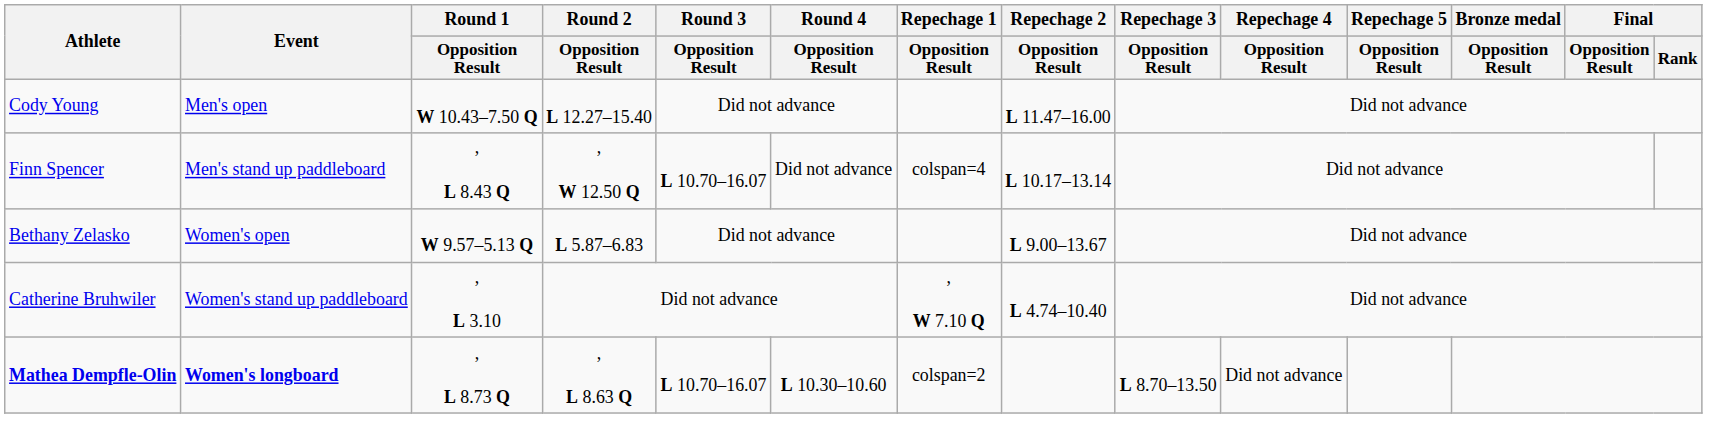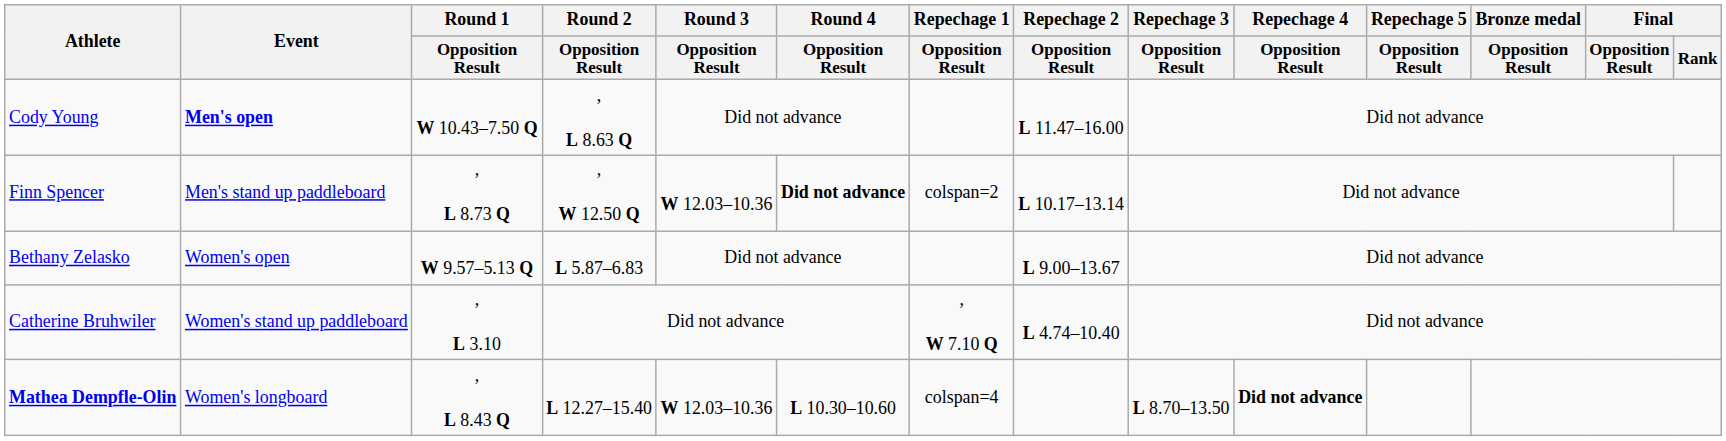(226, 106) normal -> (229, 117) bold
(599, 117) L 12.27–15.40 -> (599, 117) , L 8.63 Q
(477, 170) , L 8.43 Q -> (477, 192) , L 8.73 Q
(714, 181) L 10.70–16.07 -> (716, 204) W 12.03–10.36
(834, 170) normal -> (843, 192) bold
(949, 170) colspan=4 -> (962, 192) colspan=2
(262, 375) bold -> (256, 397) normal
(477, 375) , L 8.73 Q -> (477, 397) , L 8.43 Q
(599, 375) , L 8.63 Q -> (599, 408) L 12.27–15.40
(714, 386) L 10.70–16.07 -> (716, 408) W 12.03–10.36
(949, 375) colspan=2 -> (962, 397) colspan=4
(1284, 375) normal -> (1300, 397) bold
